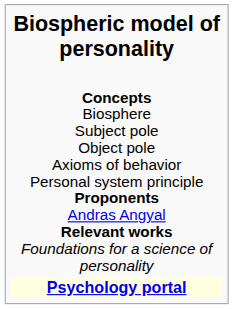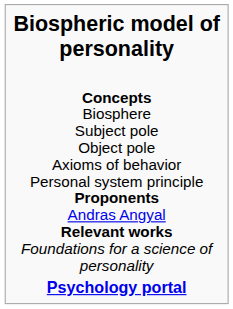(117, 288) lightyellow background -> (117, 288) no background
